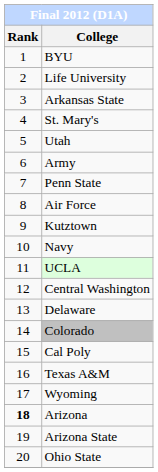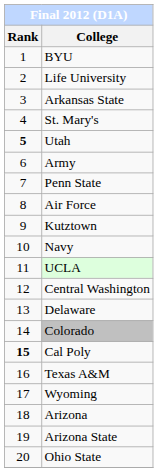(23, 141) normal -> (23, 141) bold
(23, 352) normal -> (23, 352) bold
(23, 415) bold -> (23, 415) normal
